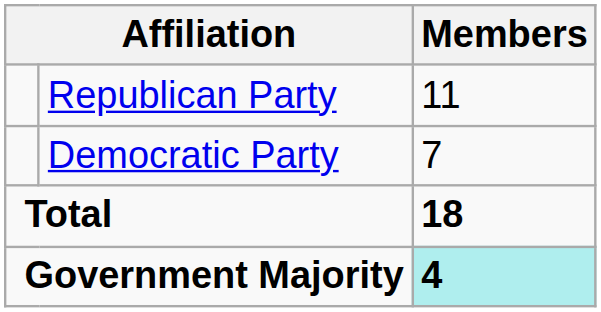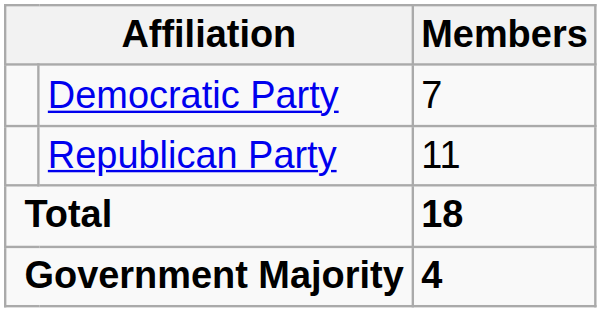rows swapped: (192, 94) <-> (193, 154)
(432, 275) paleturquoise background -> (432, 275) no background
